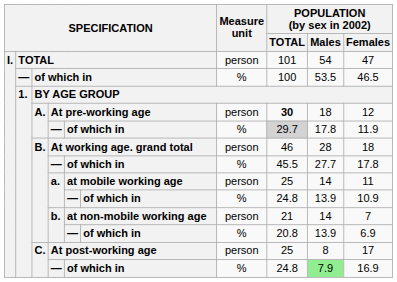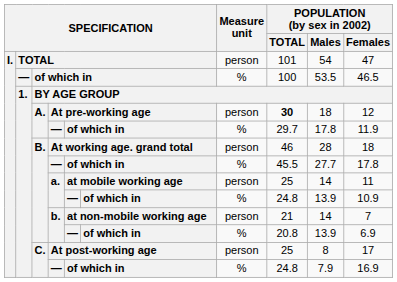(287, 129) lightgrey background -> (287, 129) no background
(325, 268) lightgreen background -> (325, 268) no background
